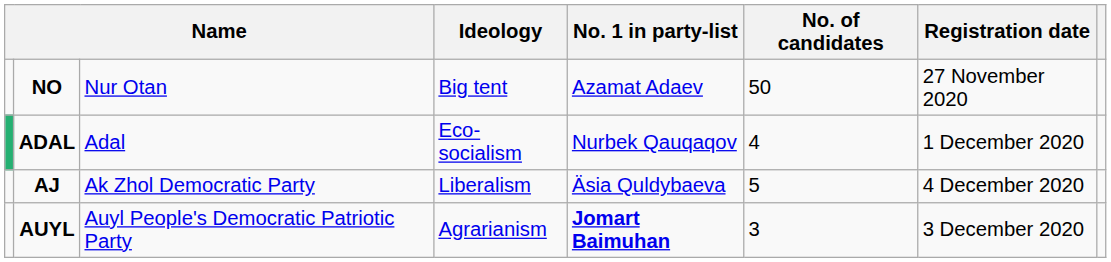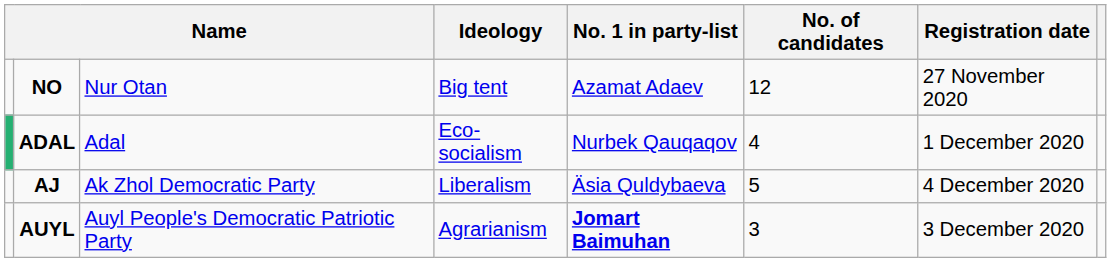(760, 87) 50 -> (760, 87) 12
